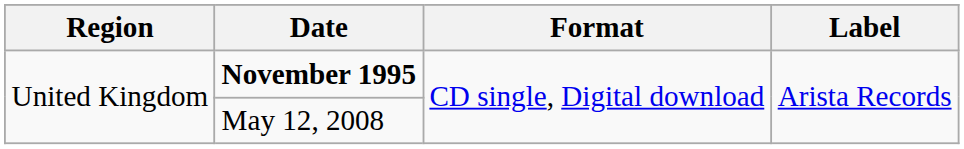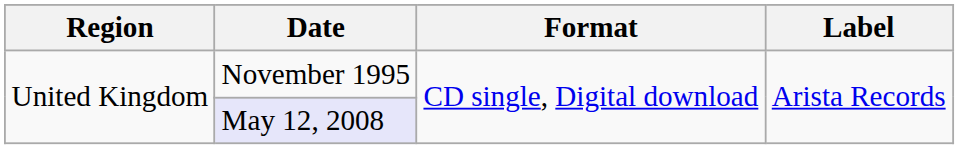(319, 73) bold -> (316, 73) normal
(303, 119) no background -> (303, 119) lavender background
